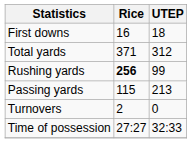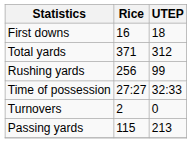(126, 71) bold -> (126, 71) normal
rows swapped: (46, 90) <-> (59, 128)
